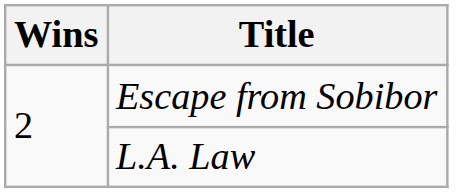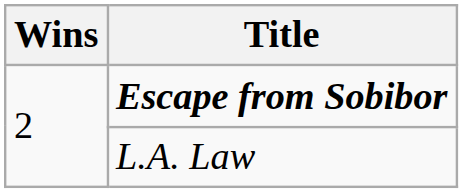(277, 95) normal -> (282, 95) bold
